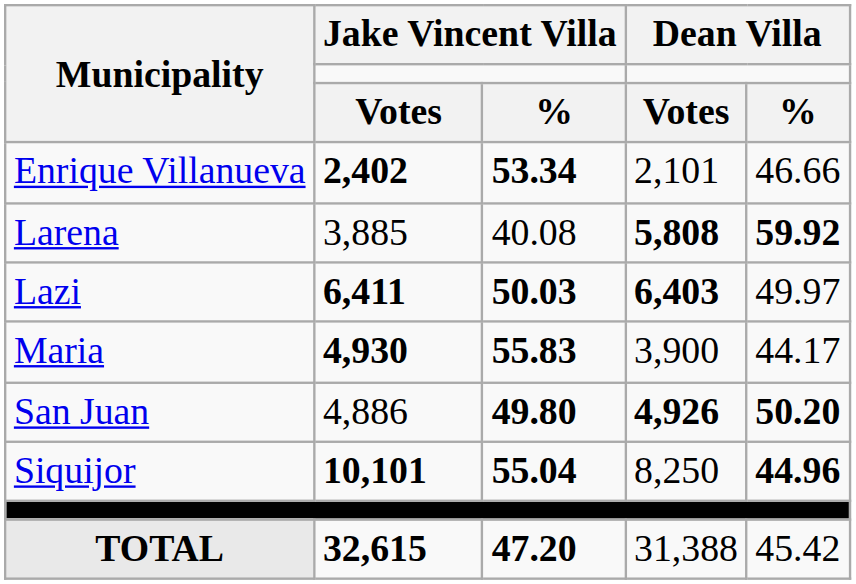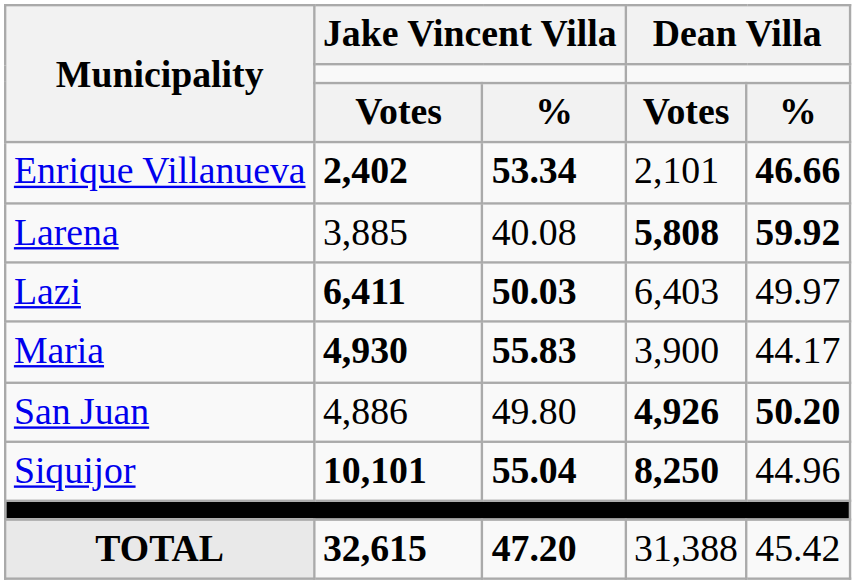(798, 171) normal -> (798, 171) bold
(677, 291) bold -> (677, 291) normal
(534, 411) bold -> (534, 411) normal
(677, 471) normal -> (677, 471) bold
(798, 471) bold -> (798, 471) normal
